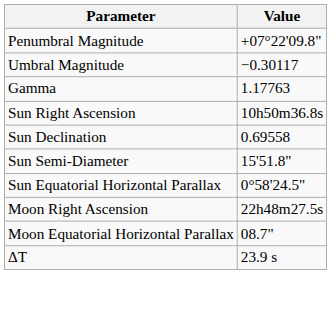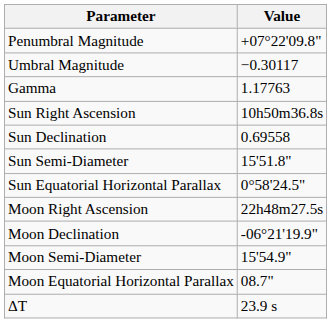+ row: (63, 233)
+ row: (74, 257)
